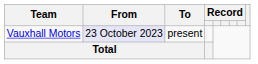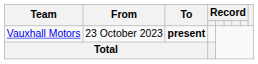(124, 34) lavender background -> (124, 34) no background
(185, 34) normal -> (186, 34) bold
